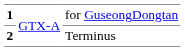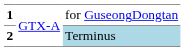(90, 36) no background -> (90, 36) lightblue background
